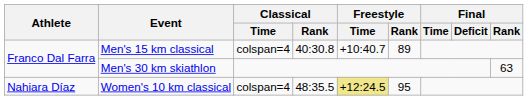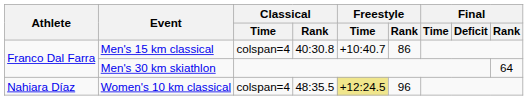(404, 50) 89 -> (404, 50) 86
(507, 68) 63 -> (507, 68) 64
(404, 87) 95 -> (404, 87) 96
